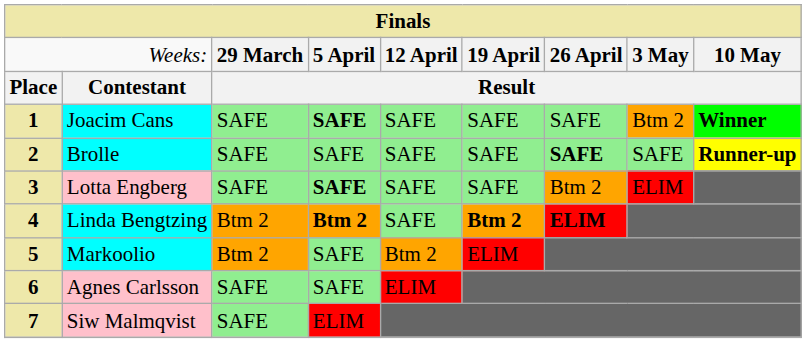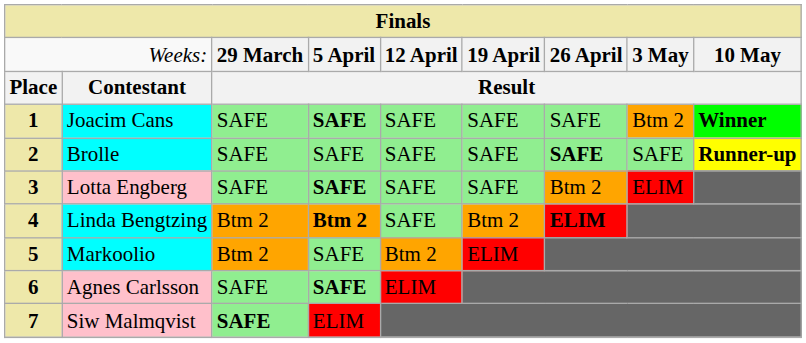(494, 220) bold -> (493, 220) normal
(338, 287) normal -> (340, 287) bold
(242, 320) normal -> (244, 320) bold
